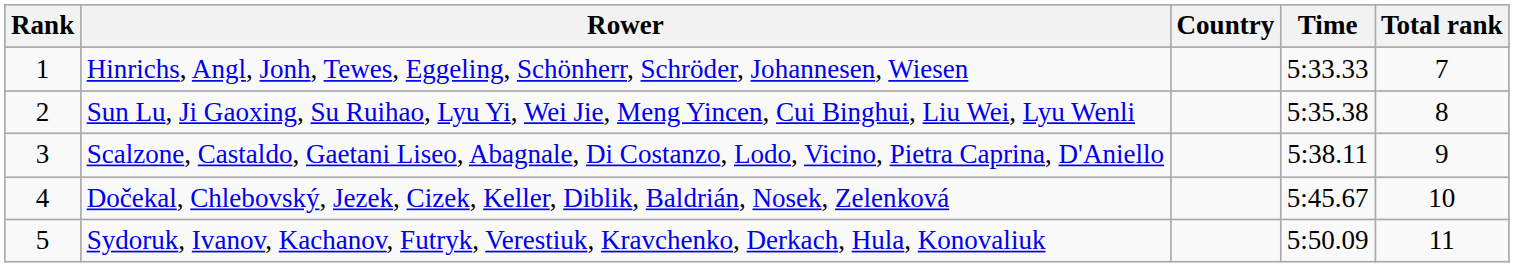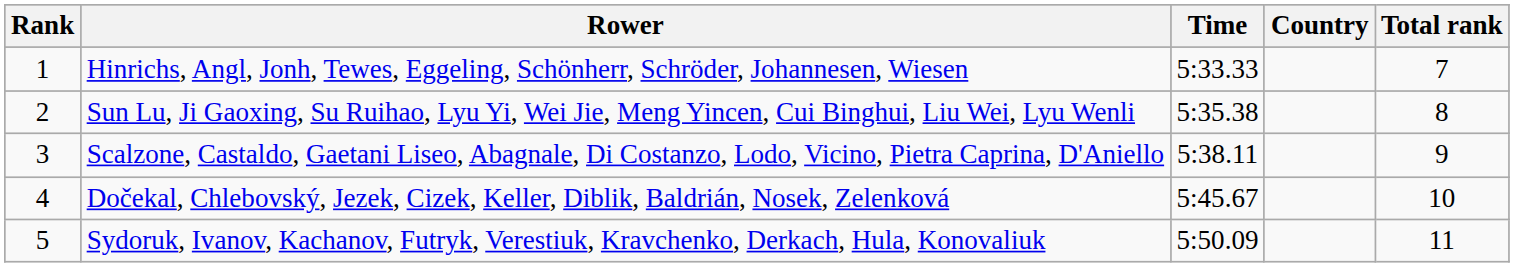columns swapped: (1225, 25) <-> (1328, 25)
